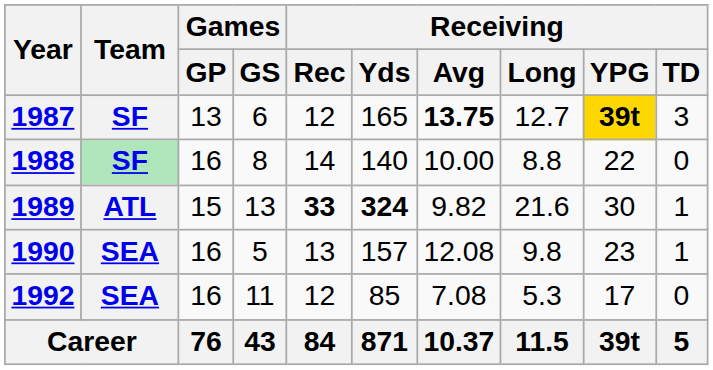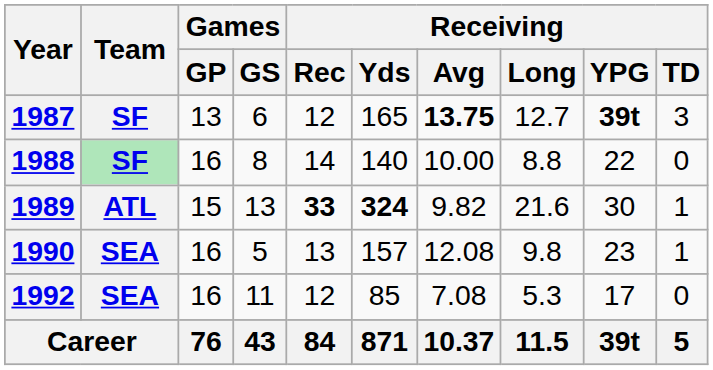(620, 116) gold background -> (620, 116) no background
